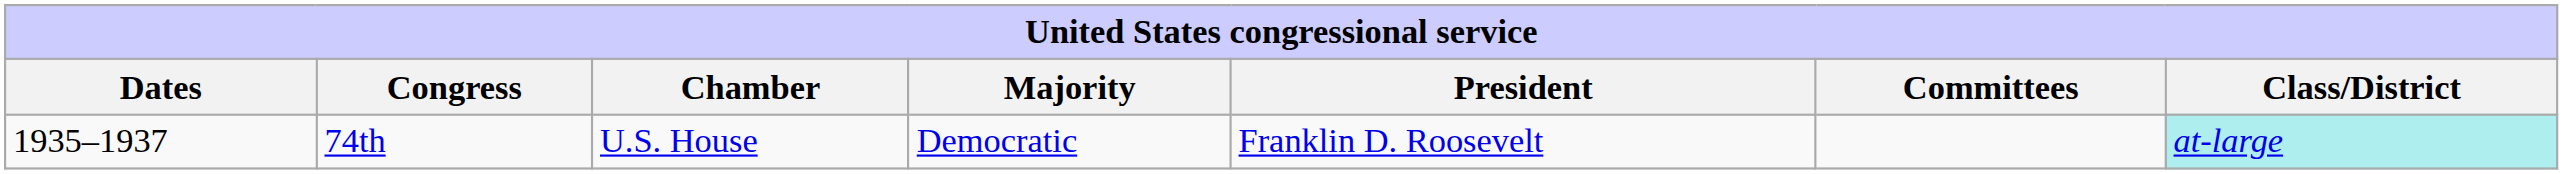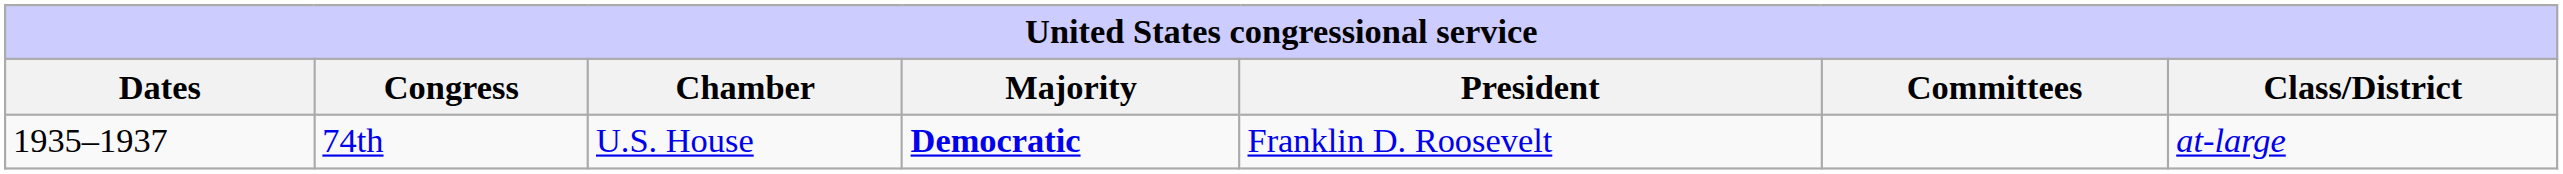(997, 140) normal -> (996, 140) bold
(2228, 140) paleturquoise background -> (2231, 140) no background
